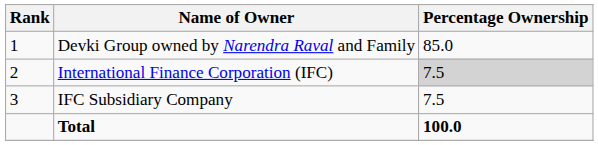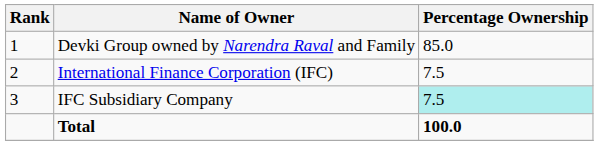(434, 72) lightgrey background -> (434, 72) no background
(434, 99) no background -> (434, 99) paleturquoise background
